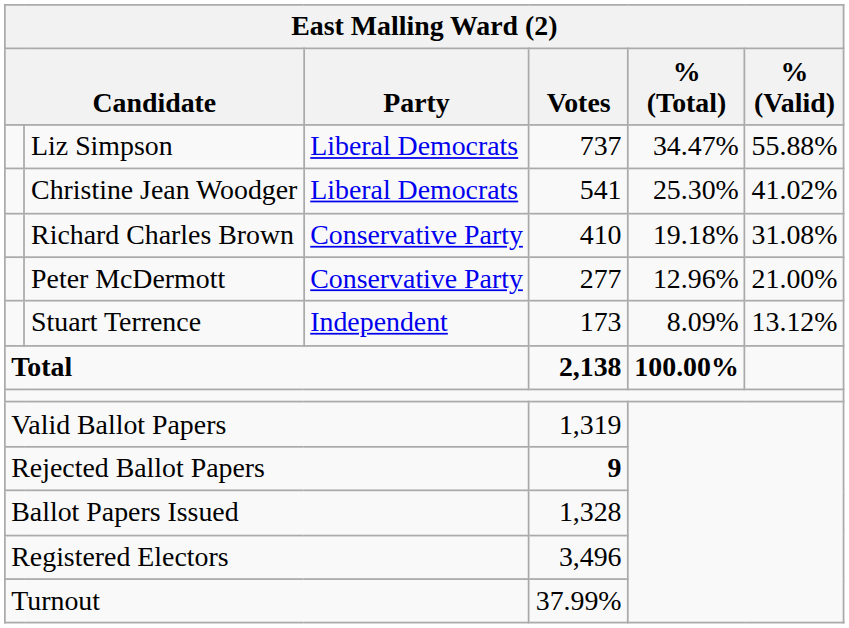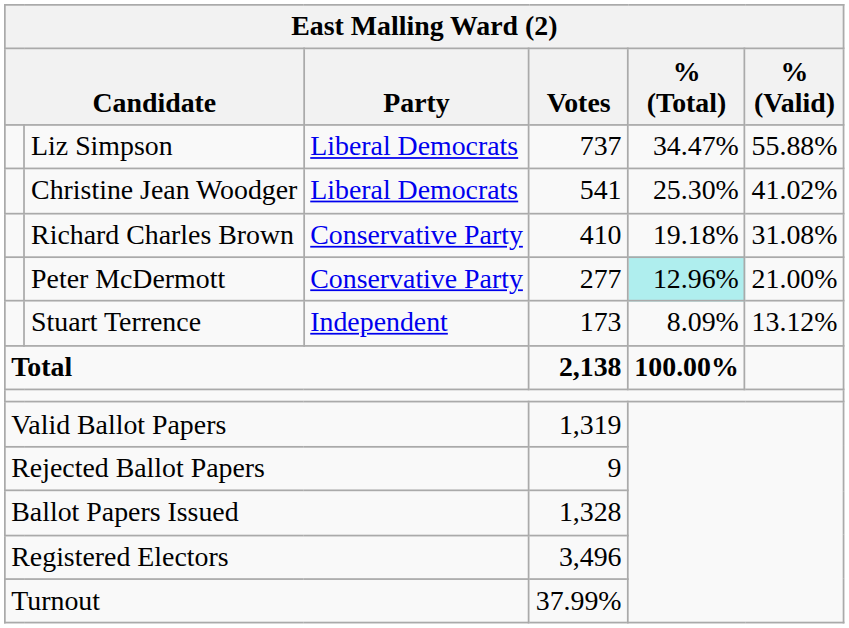(696, 278) no background -> (696, 278) paleturquoise background
(615, 468) bold -> (615, 468) normal
